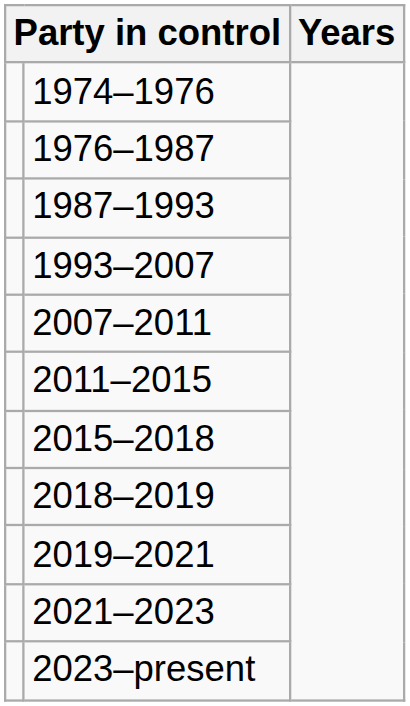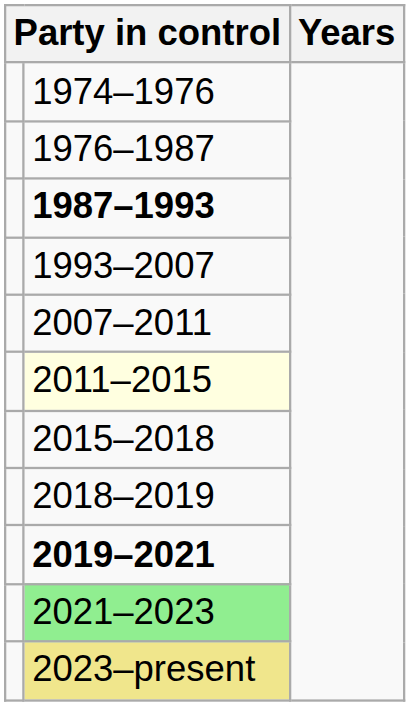(123, 206) normal -> (123, 206) bold
(122, 380) no background -> (122, 380) lightyellow background
(123, 554) normal -> (123, 554) bold
(123, 611) no background -> (123, 611) lightgreen background
(144, 669) no background -> (144, 669) khaki background
